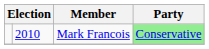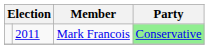(28, 34) 2010 -> (27, 34) 2011
